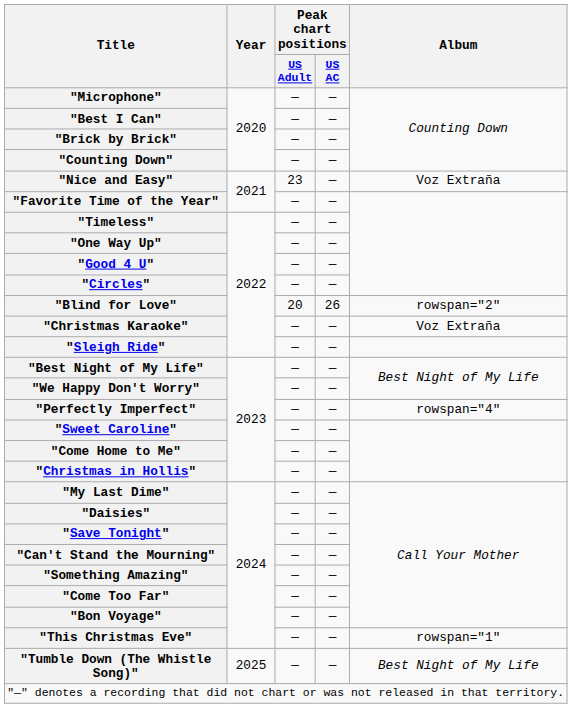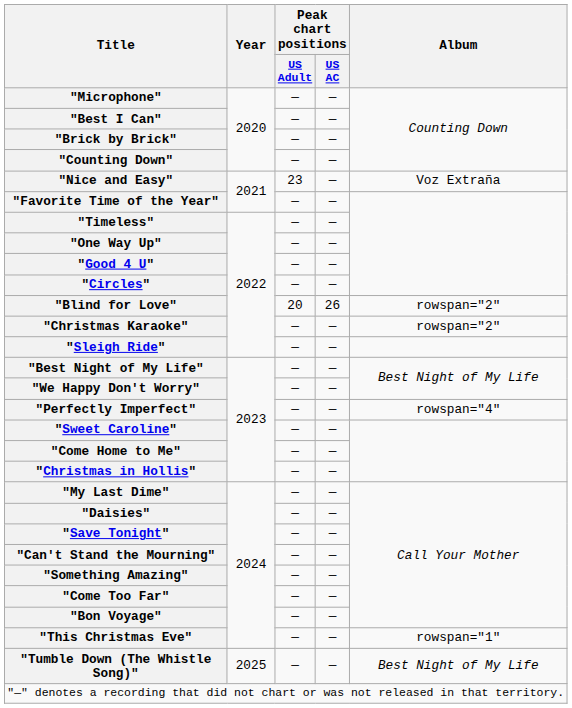(458, 326) Voz Extraña -> (458, 326) rowspan="2"
